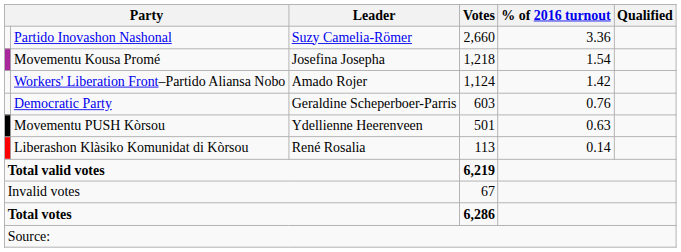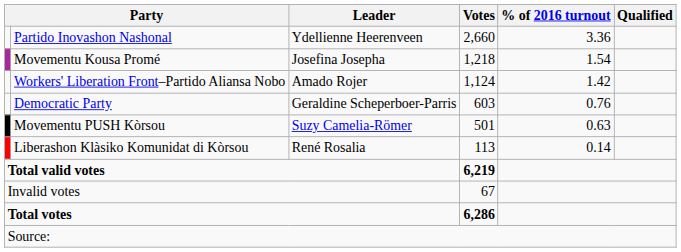(352, 37) Suzy Camelia-Römer -> (357, 37) Ydellienne Heerenveen
(357, 125) Ydellienne Heerenveen -> (352, 125) Suzy Camelia-Römer
